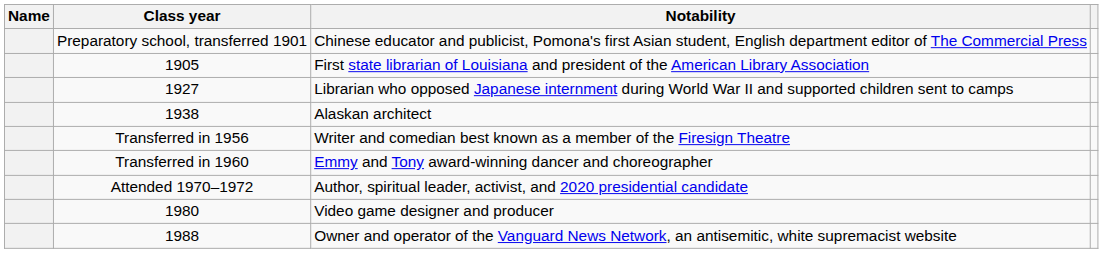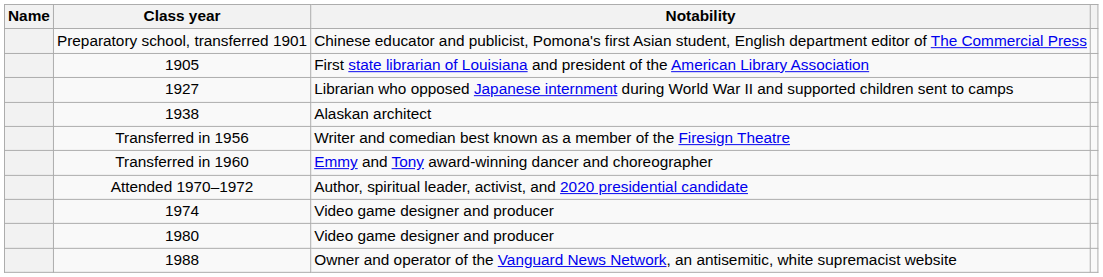+ row: (182, 211)
